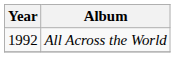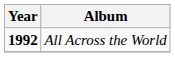(23, 39) normal -> (23, 39) bold
